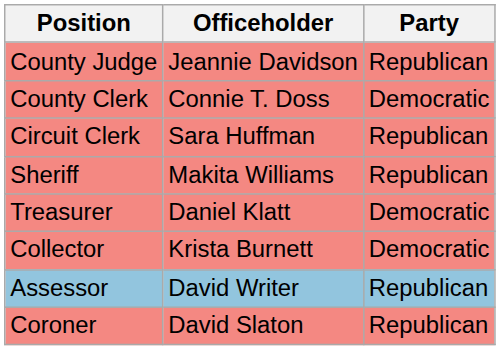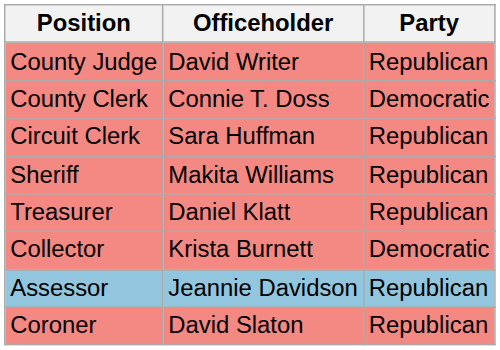(263, 61) Jeannie Davidson -> (234, 61) David Writer
(429, 212) Democratic -> (429, 212) Republican
(234, 288) David Writer -> (263, 288) Jeannie Davidson
